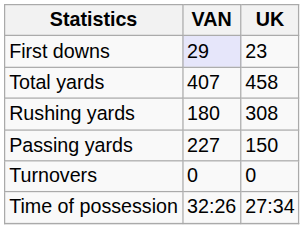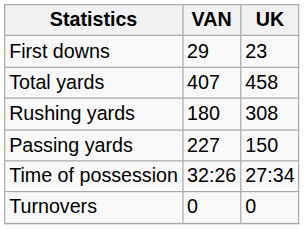(198, 51) lavender background -> (198, 51) no background
rows swapped: (53, 176) <-> (94, 207)
